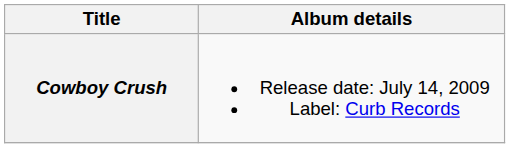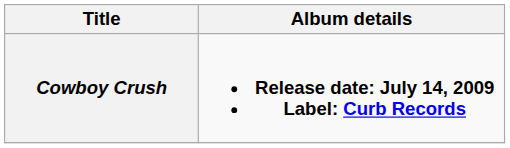(351, 99) normal -> (351, 99) bold
